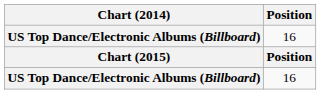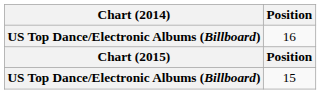(289, 78) 16 -> (289, 78) 15
